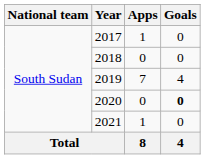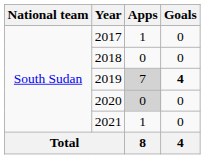(143, 79) no background -> (143, 79) lightgrey background
(180, 79) normal -> (180, 79) bold
(143, 100) no background -> (143, 100) lightgrey background
(180, 100) bold -> (180, 100) normal
